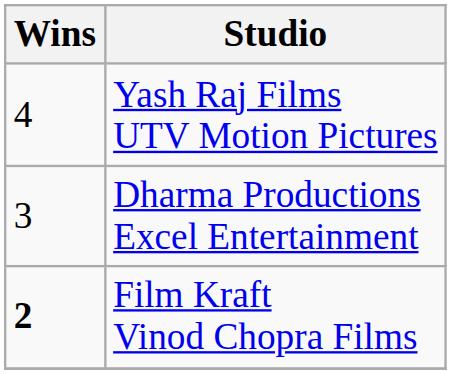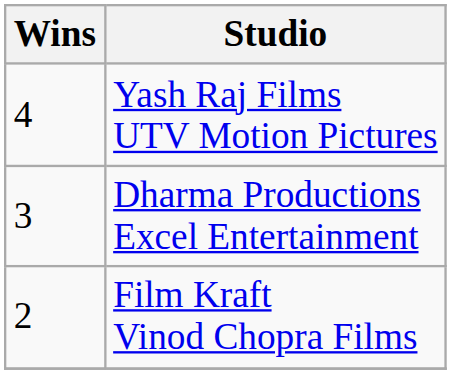(23, 316) bold -> (23, 316) normal
